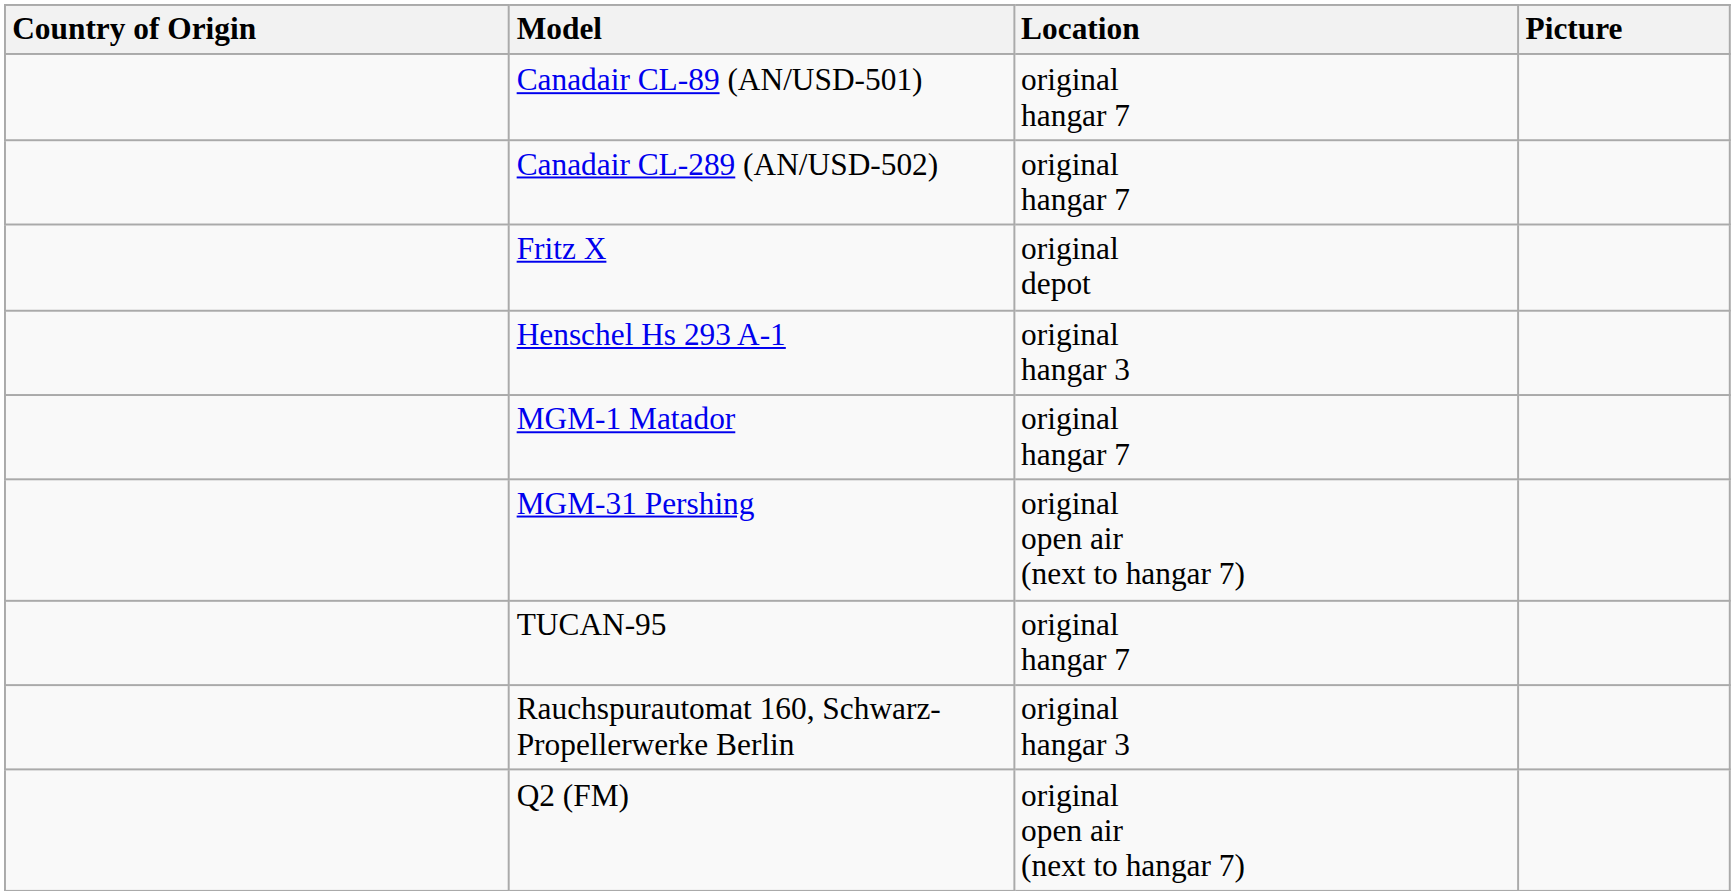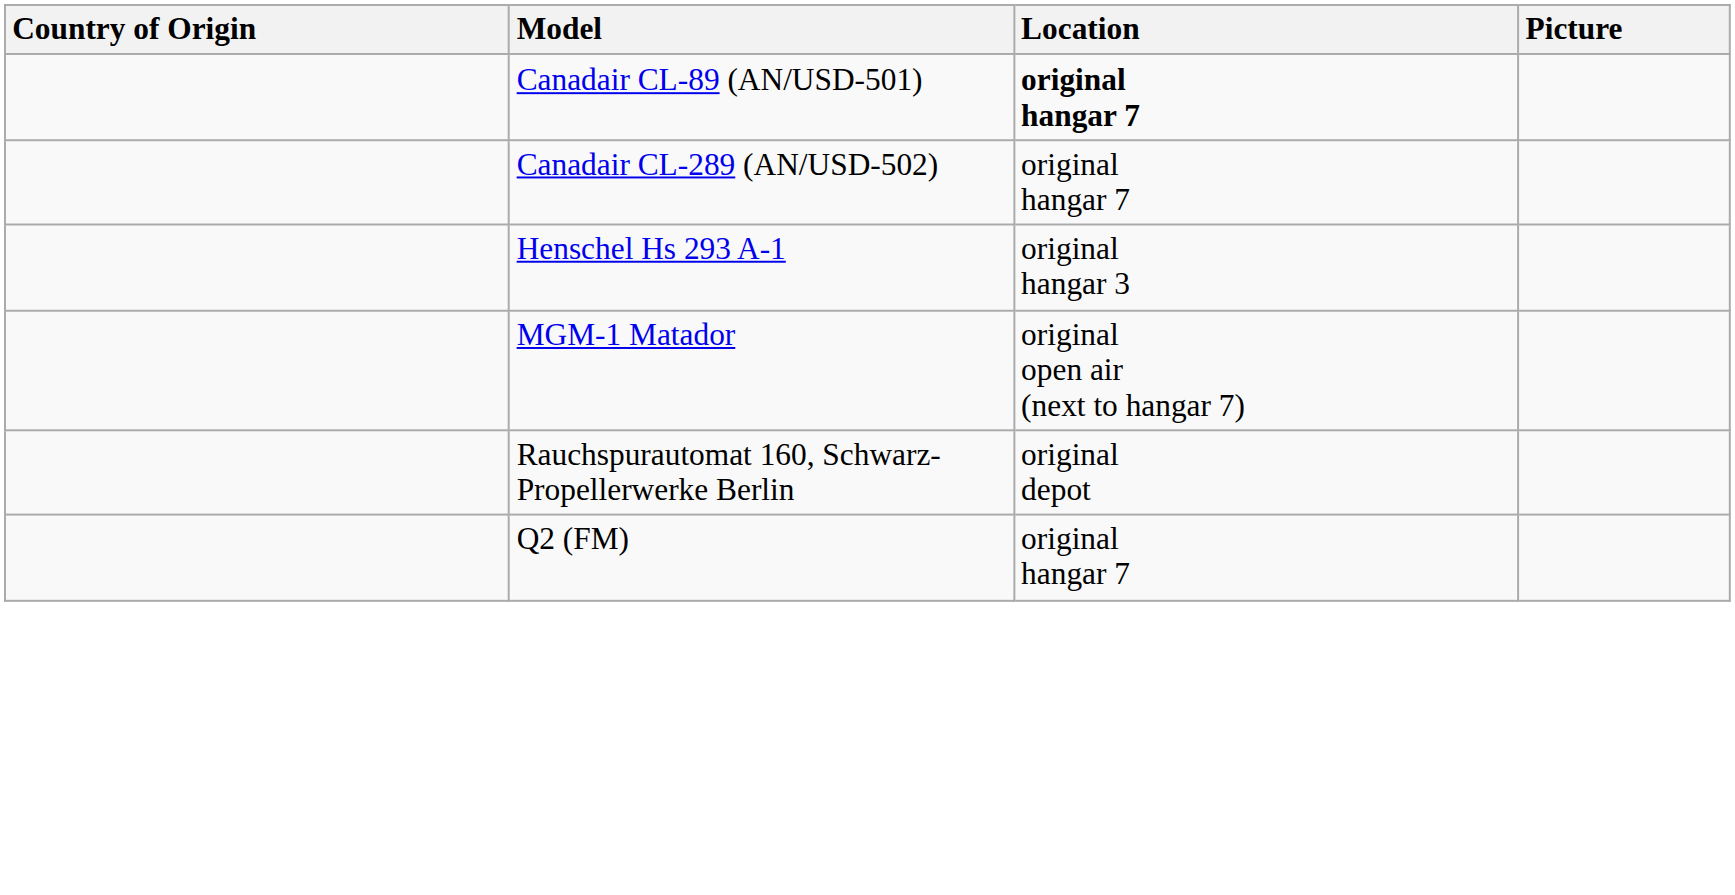(1076, 96) normal -> (1081, 96) bold
- row: (562, 249)
(1076, 436) original hangar 7 -> (1133, 369) original open air (next to hangar 7)
- row: (636, 504)
- row: (592, 624)
(1076, 727) original hangar 3 -> (1070, 472) original depot
(1133, 829) original open air (next to hangar 7) -> (1076, 557) original hangar 7
